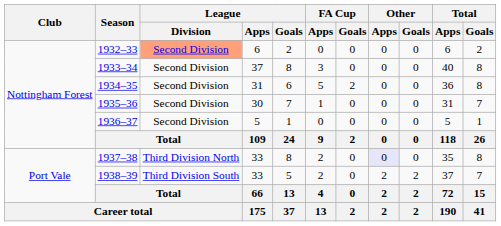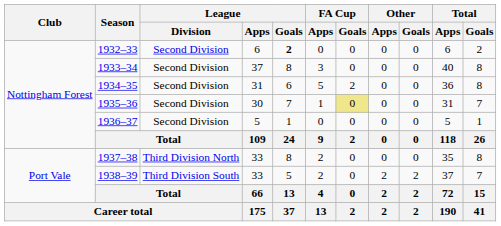(191, 49) lightsalmon background -> (191, 49) no background
(289, 49) normal -> (289, 49) bold
(352, 103) no background -> (352, 103) khaki background
(384, 157) lavender background -> (384, 157) no background
